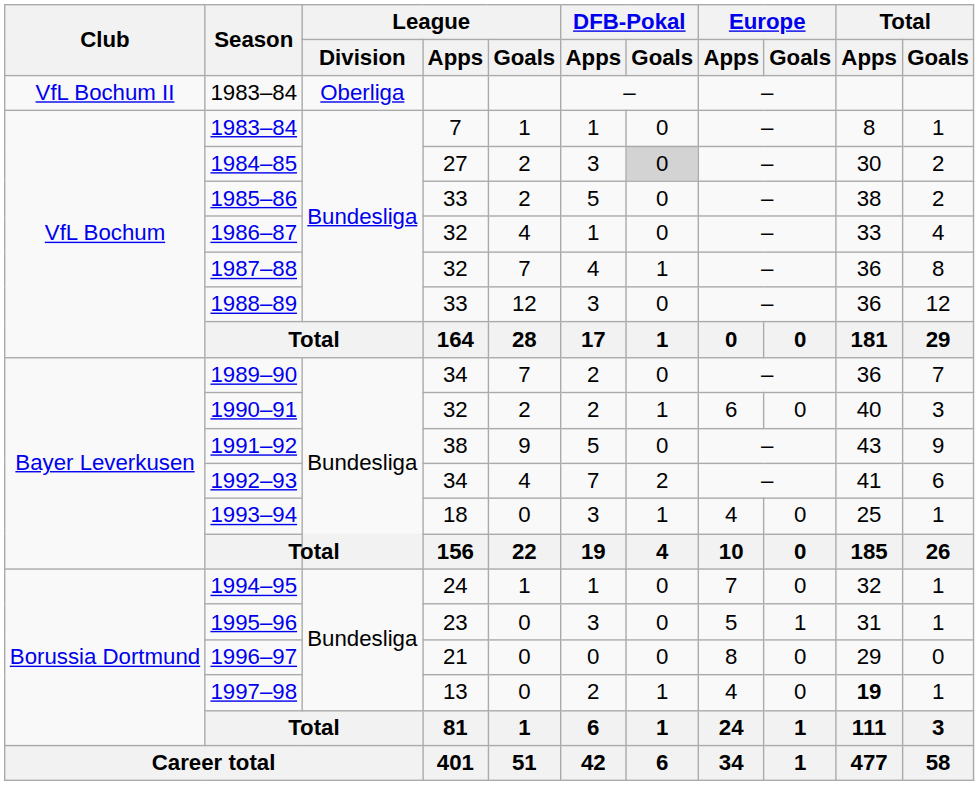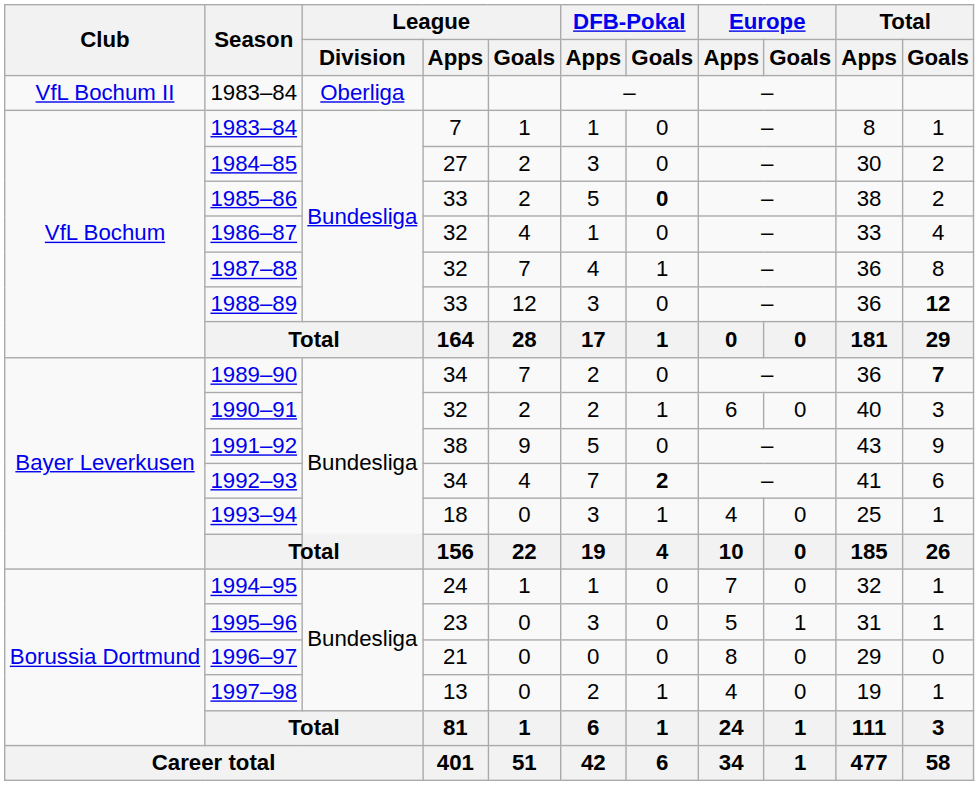(662, 163) lightgrey background -> (662, 163) no background
(662, 198) normal -> (662, 198) bold
(938, 304) normal -> (938, 304) bold
(938, 374) normal -> (938, 374) bold
(662, 480) normal -> (662, 480) bold
(869, 692) bold -> (869, 692) normal
